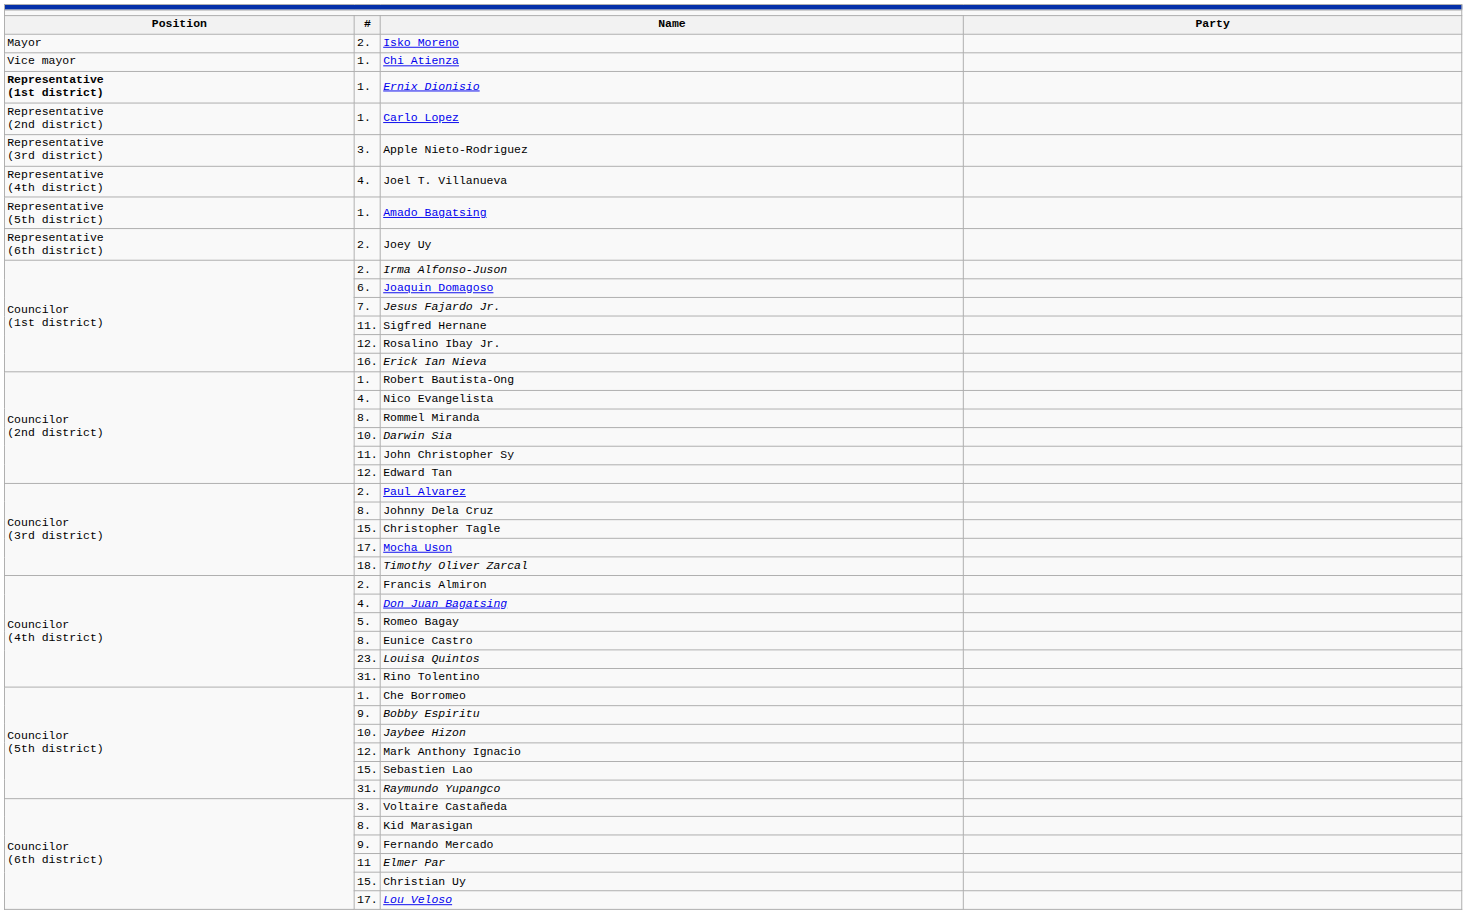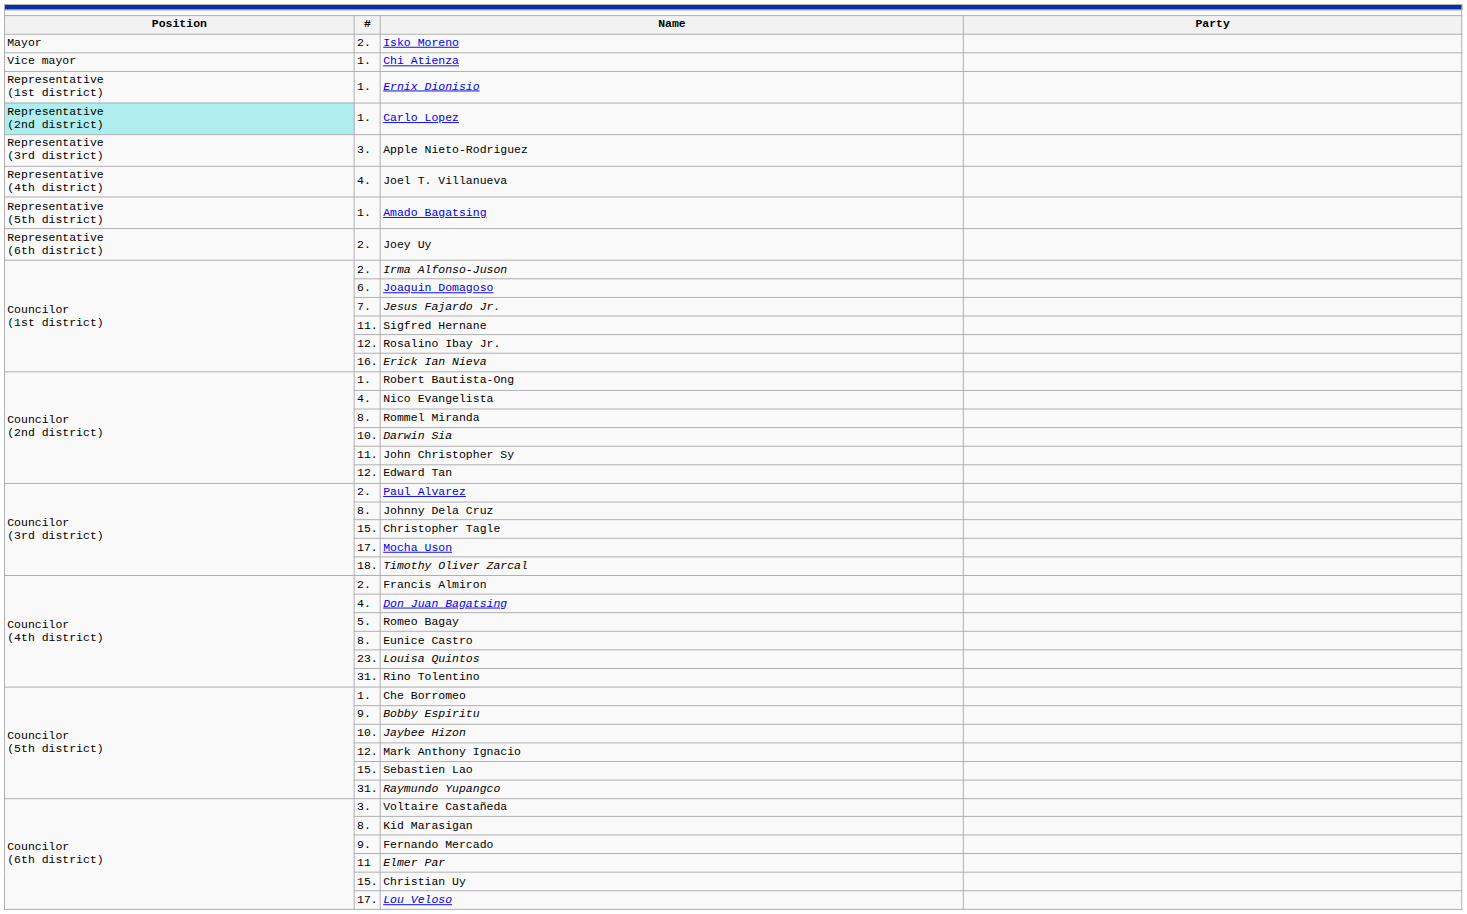(55, 87) bold -> (55, 87) normal
(55, 119) no background -> (55, 119) paleturquoise background
